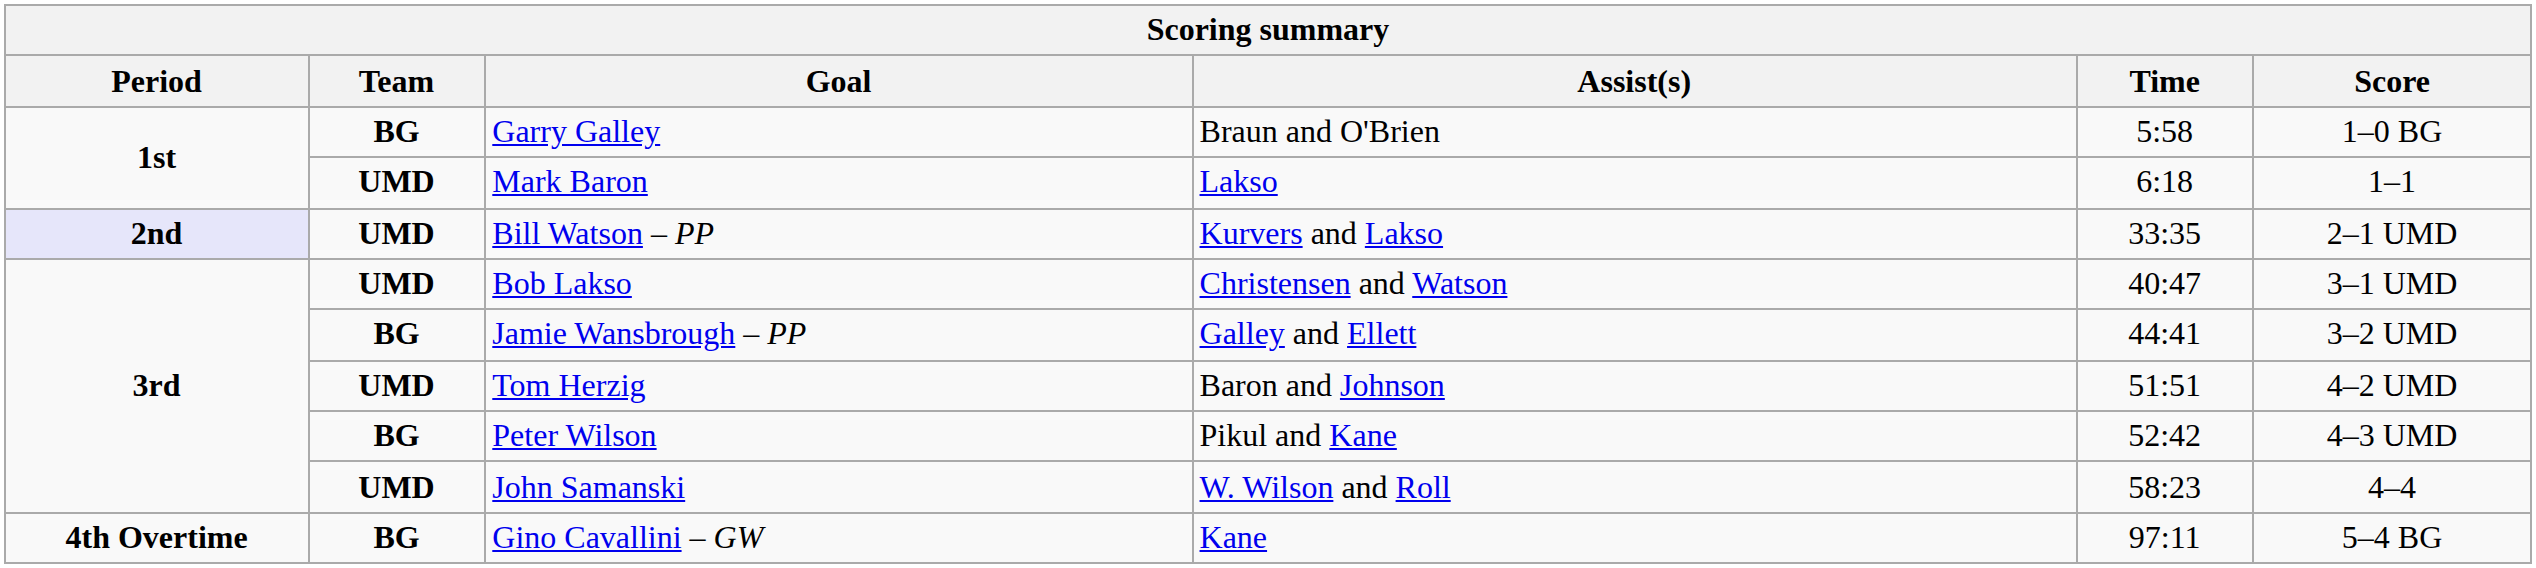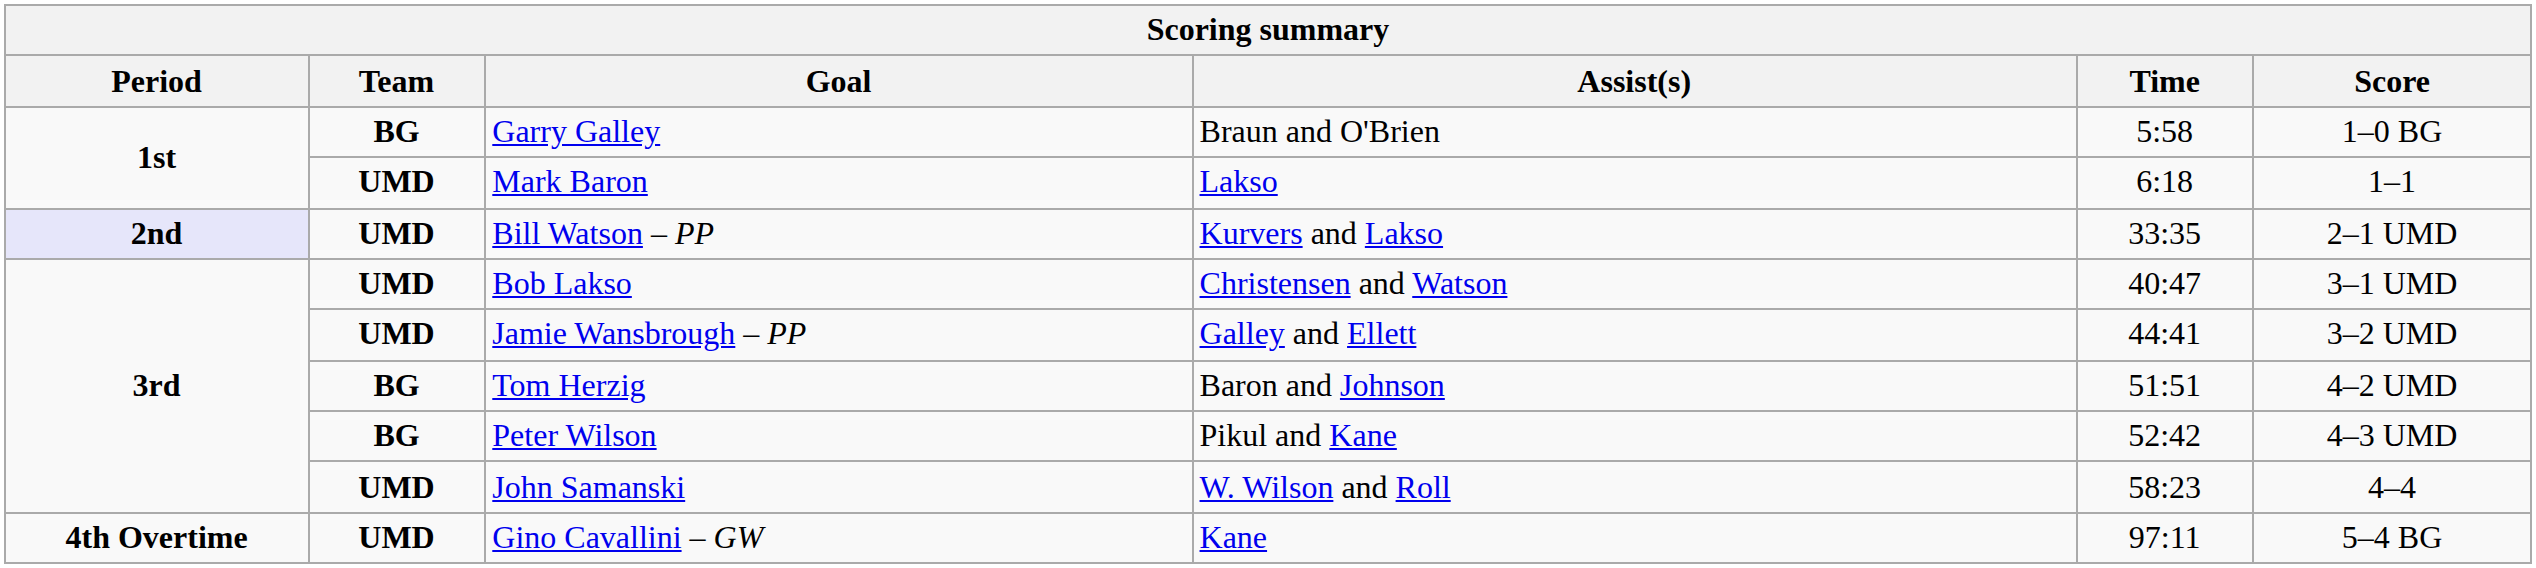(396, 334) BG -> (396, 334) UMD
(396, 385) UMD -> (396, 385) BG
(396, 537) BG -> (396, 537) UMD
